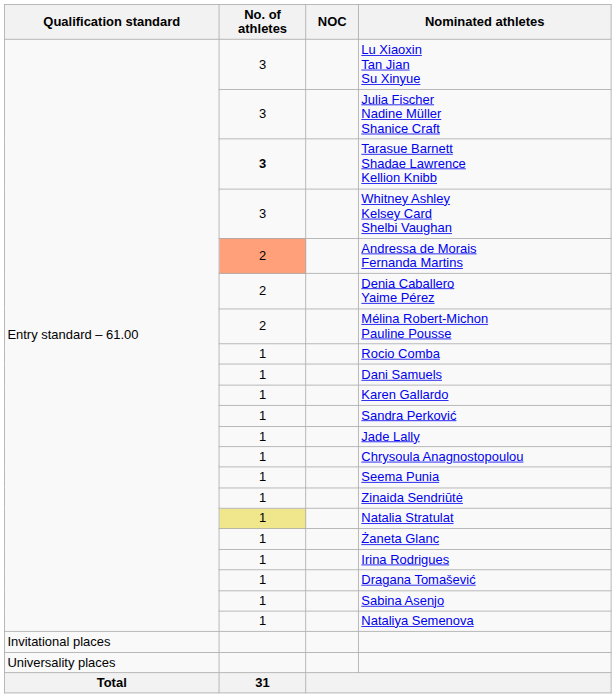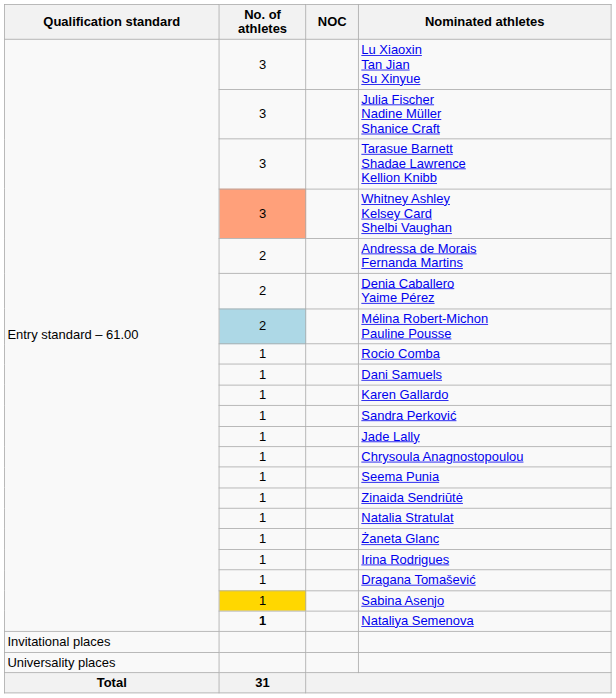(263, 163) bold -> (263, 163) normal
(263, 213) no background -> (263, 213) lightsalmon background
(263, 256) lightsalmon background -> (263, 256) no background
(263, 326) no background -> (263, 326) lightblue background
(263, 518) khaki background -> (263, 518) no background
(263, 600) no background -> (263, 600) gold background
(263, 621) normal -> (263, 621) bold
